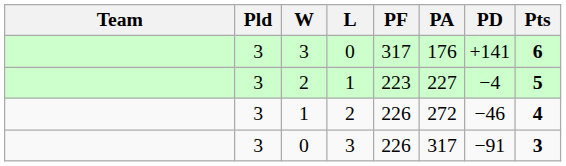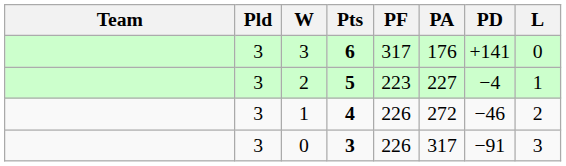columns swapped: (350, 20) <-> (538, 20)
